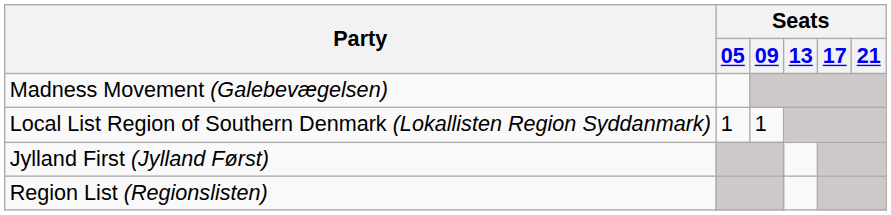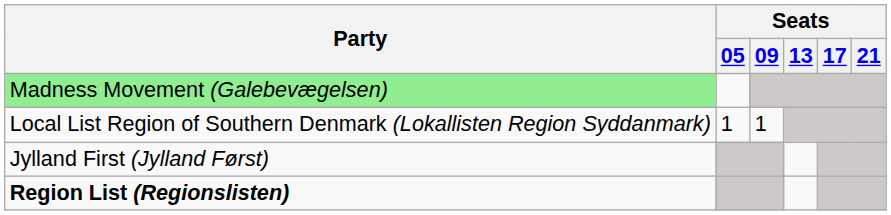(199, 90) no background -> (199, 90) lightgreen background
(139, 192) normal -> (149, 192) bold
